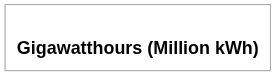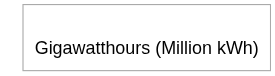(138, 48) bold -> (147, 48) normal
